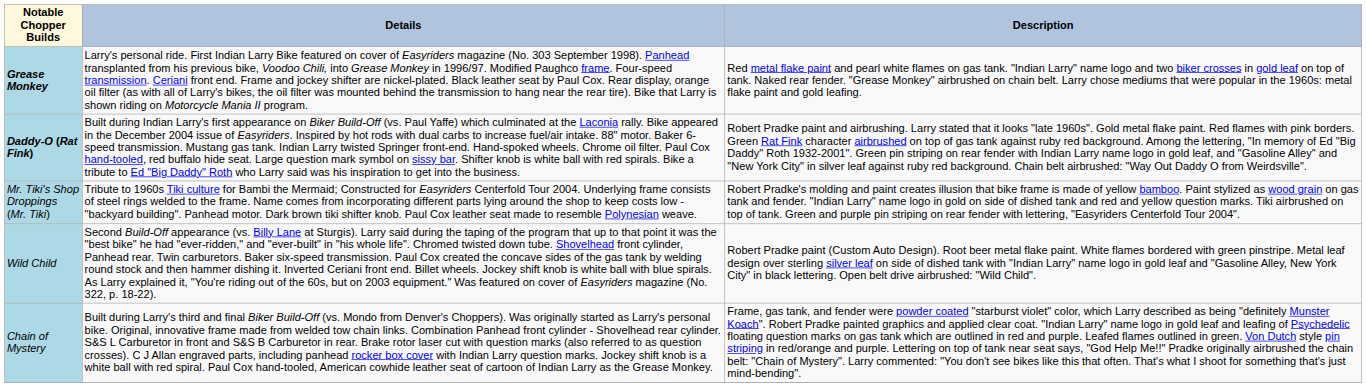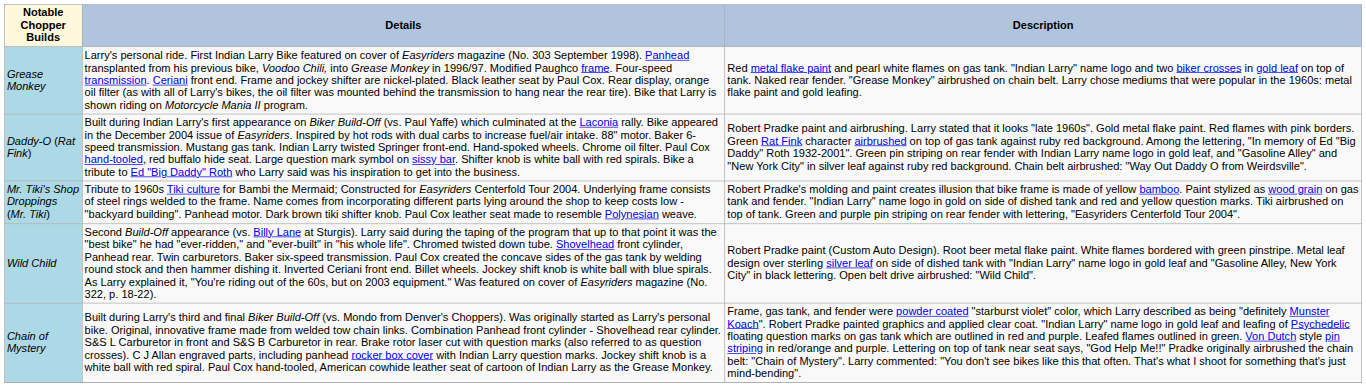(27, 80) bold -> (26, 80) normal
(42, 147) bold -> (41, 147) normal
